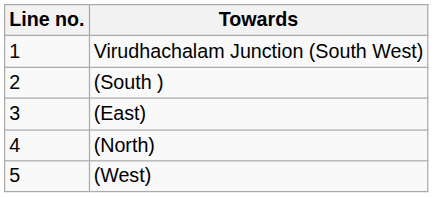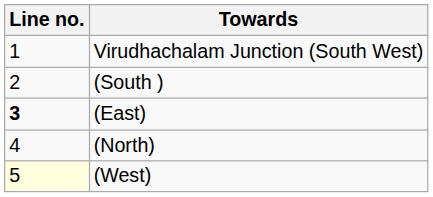(15, 113) normal -> (15, 113) bold
(15, 176) no background -> (15, 176) lightyellow background
